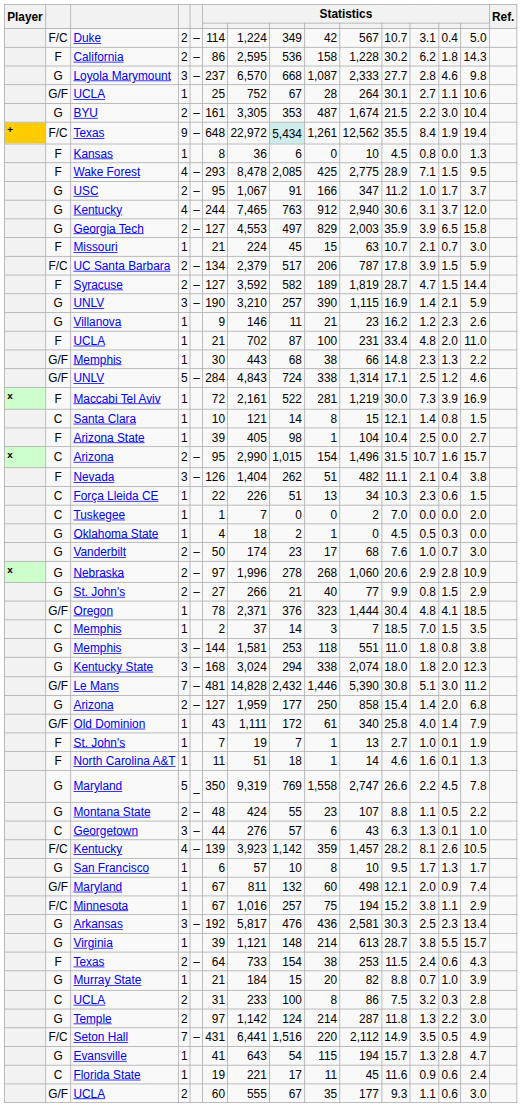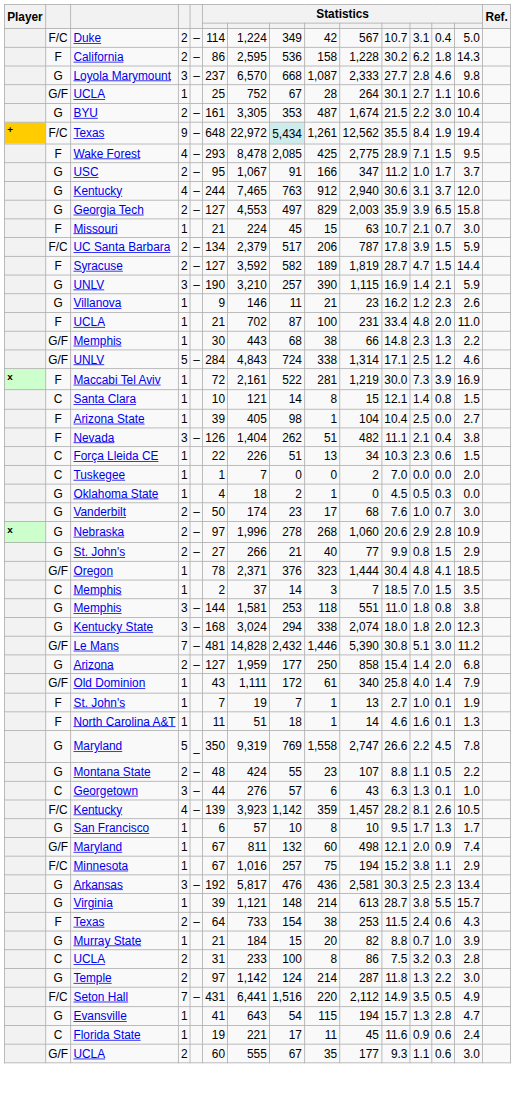- row: (58, 153)
- row: (58, 457)
